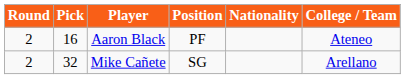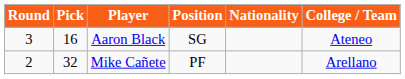(29, 39) 2 -> (29, 39) 3
(197, 39) PF -> (197, 39) SG
(197, 62) SG -> (197, 62) PF
